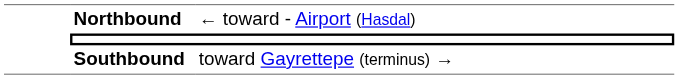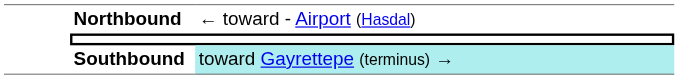(326, 59) no background -> (326, 59) paleturquoise background
